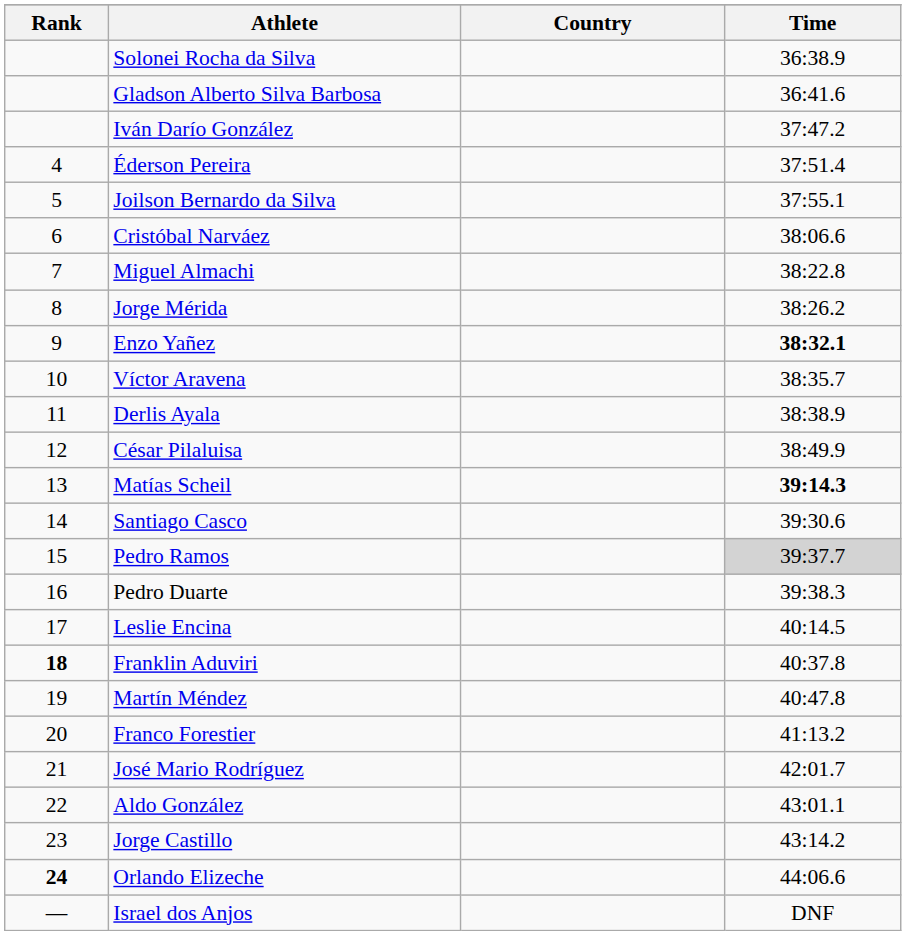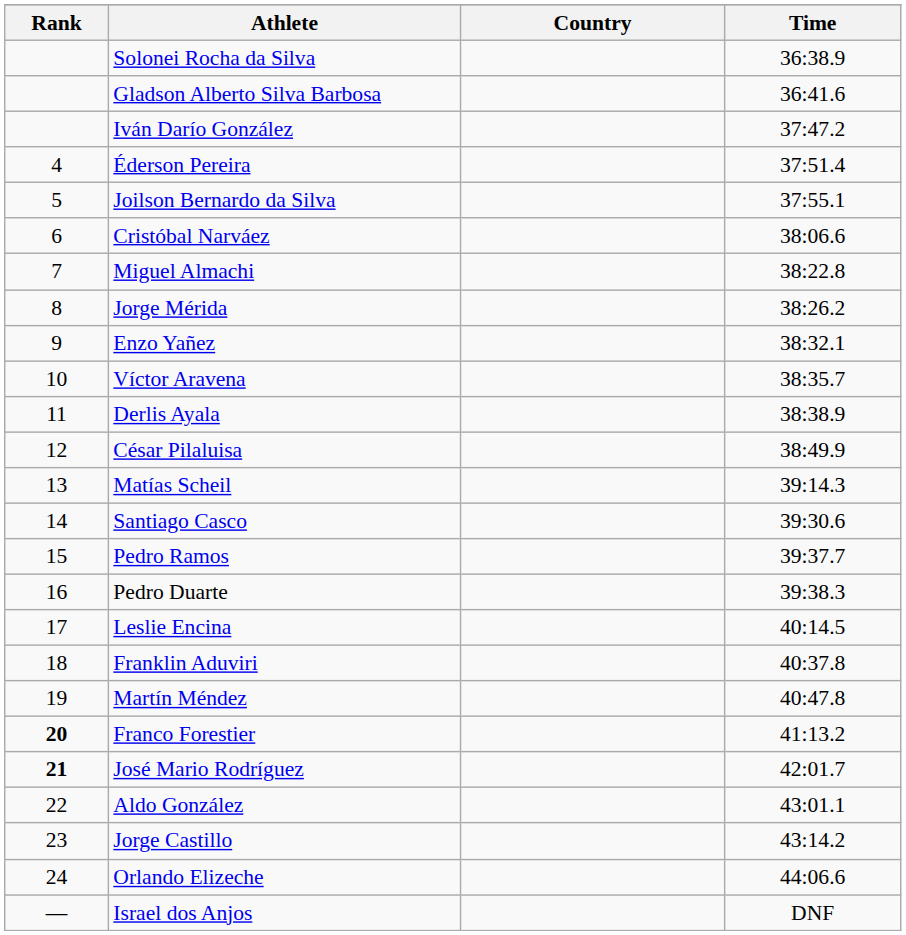(813, 342) bold -> (813, 342) normal
(813, 485) bold -> (813, 485) normal
(813, 556) lightgrey background -> (813, 556) no background
(57, 663) bold -> (57, 663) normal
(57, 734) normal -> (57, 734) bold
(57, 769) normal -> (57, 769) bold
(57, 876) bold -> (57, 876) normal
